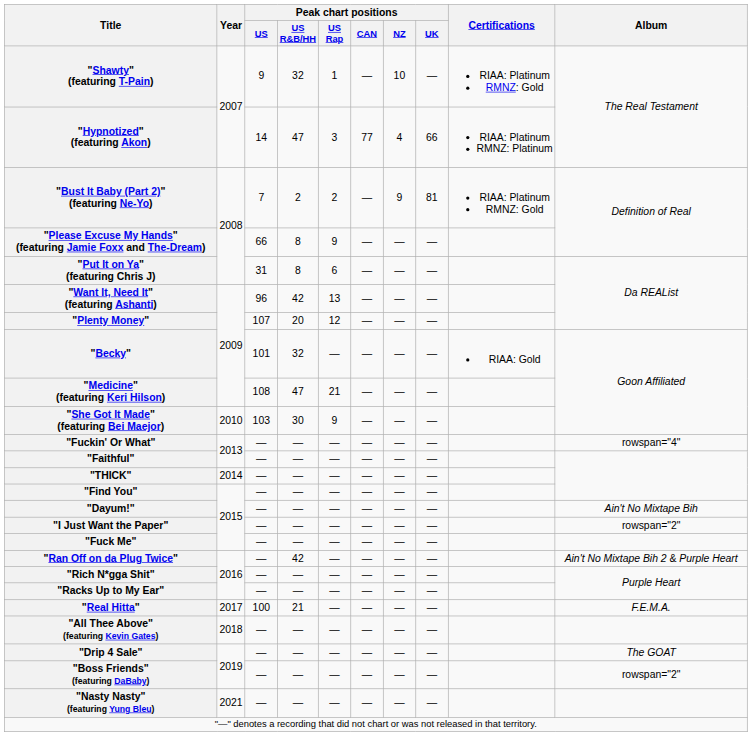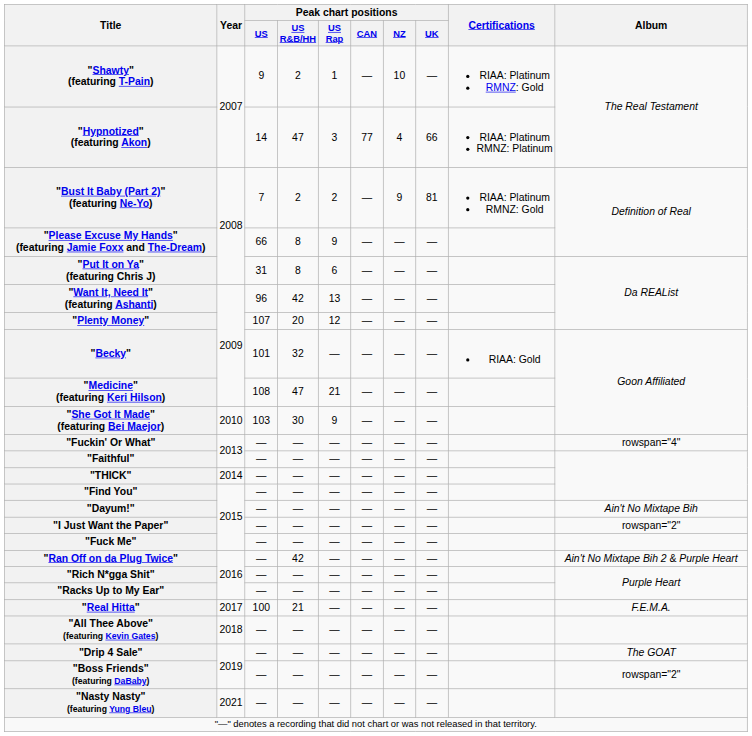(298, 76) 32 -> (298, 76) 2
